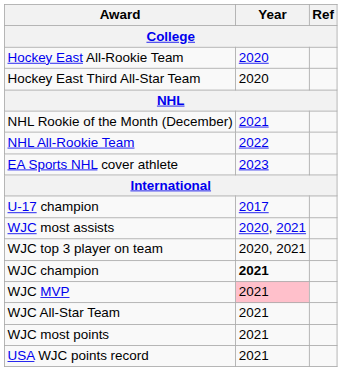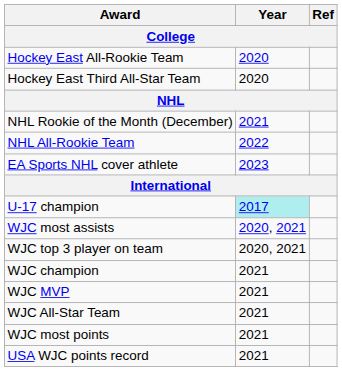(254, 206) no background -> (254, 206) paleturquoise background
(254, 270) bold -> (254, 270) normal
(254, 292) pink background -> (254, 292) no background
